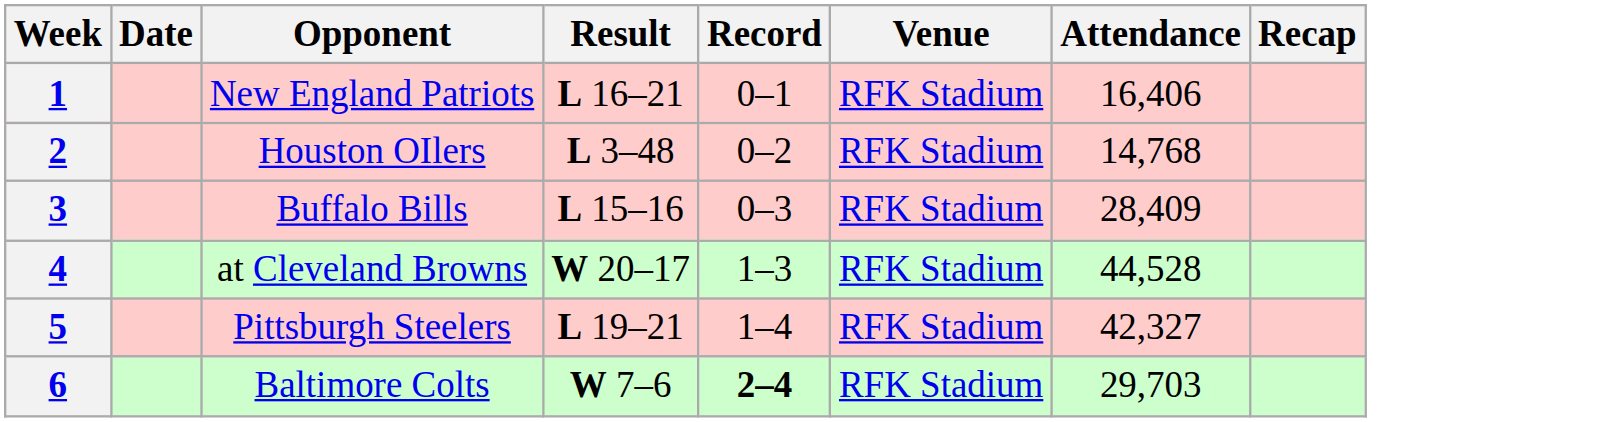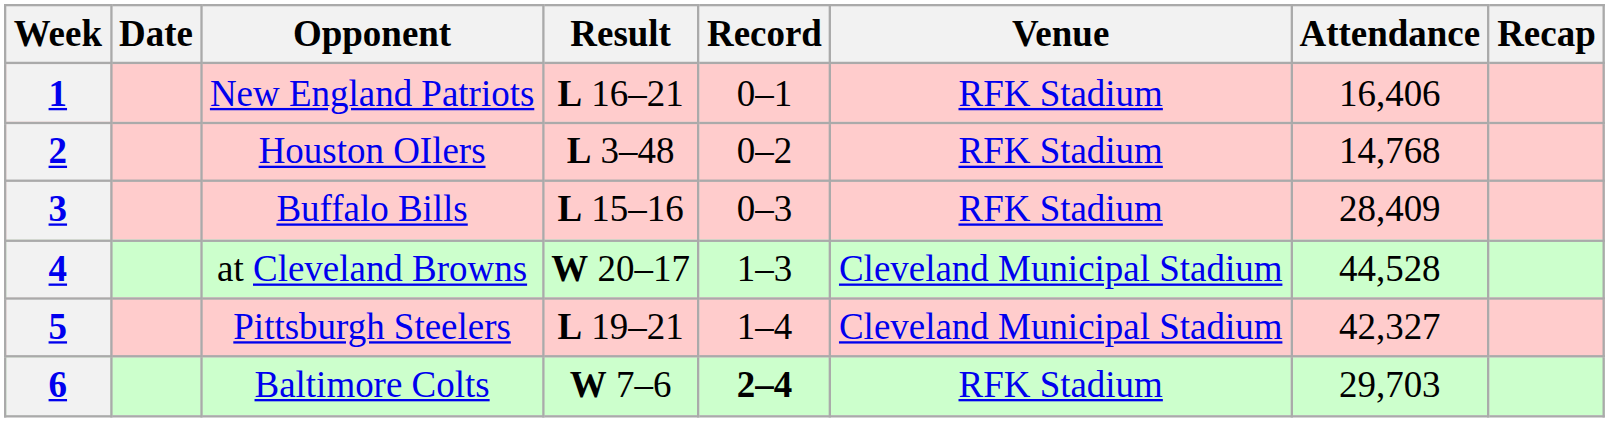(941, 268) RFK Stadium -> (1061, 268) Cleveland Municipal Stadium
(941, 326) RFK Stadium -> (1061, 326) Cleveland Municipal Stadium
